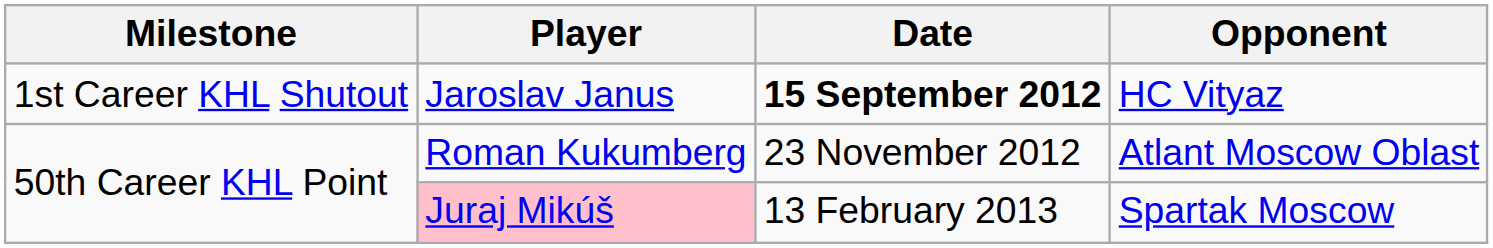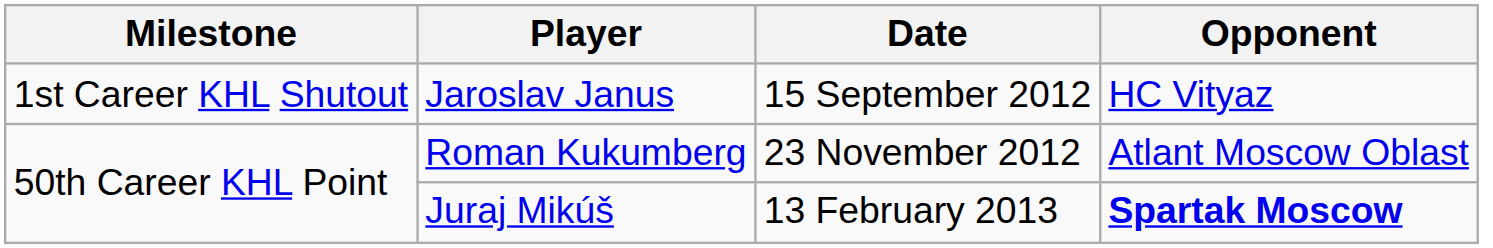(933, 93) bold -> (927, 93) normal
(520, 211) pink background -> (520, 211) no background
(1257, 211) normal -> (1255, 211) bold
